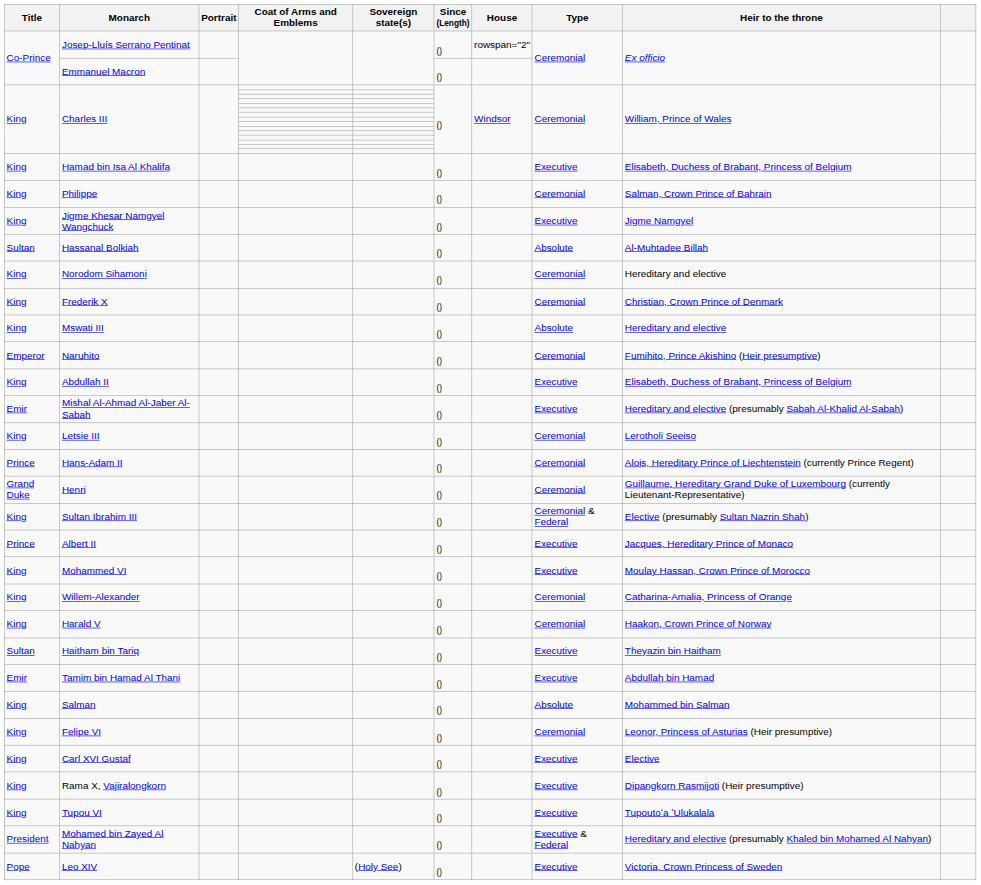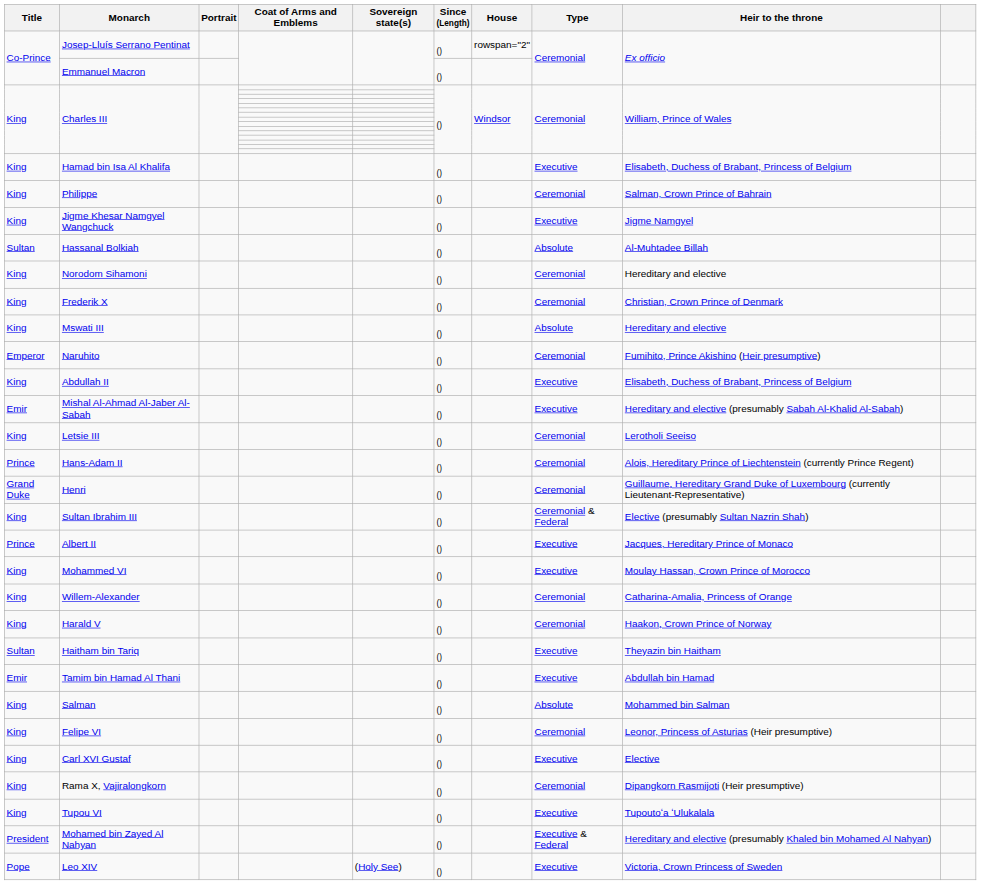(556, 785) Executive -> (560, 785) Ceremonial
